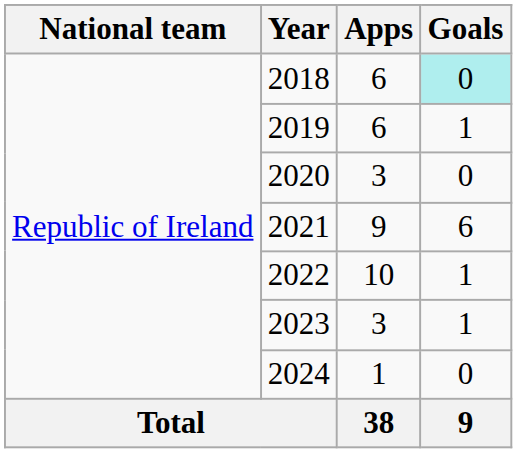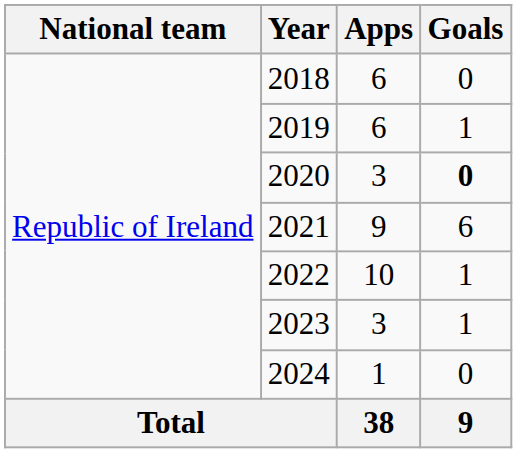(465, 78) paleturquoise background -> (465, 78) no background
(465, 176) normal -> (465, 176) bold
